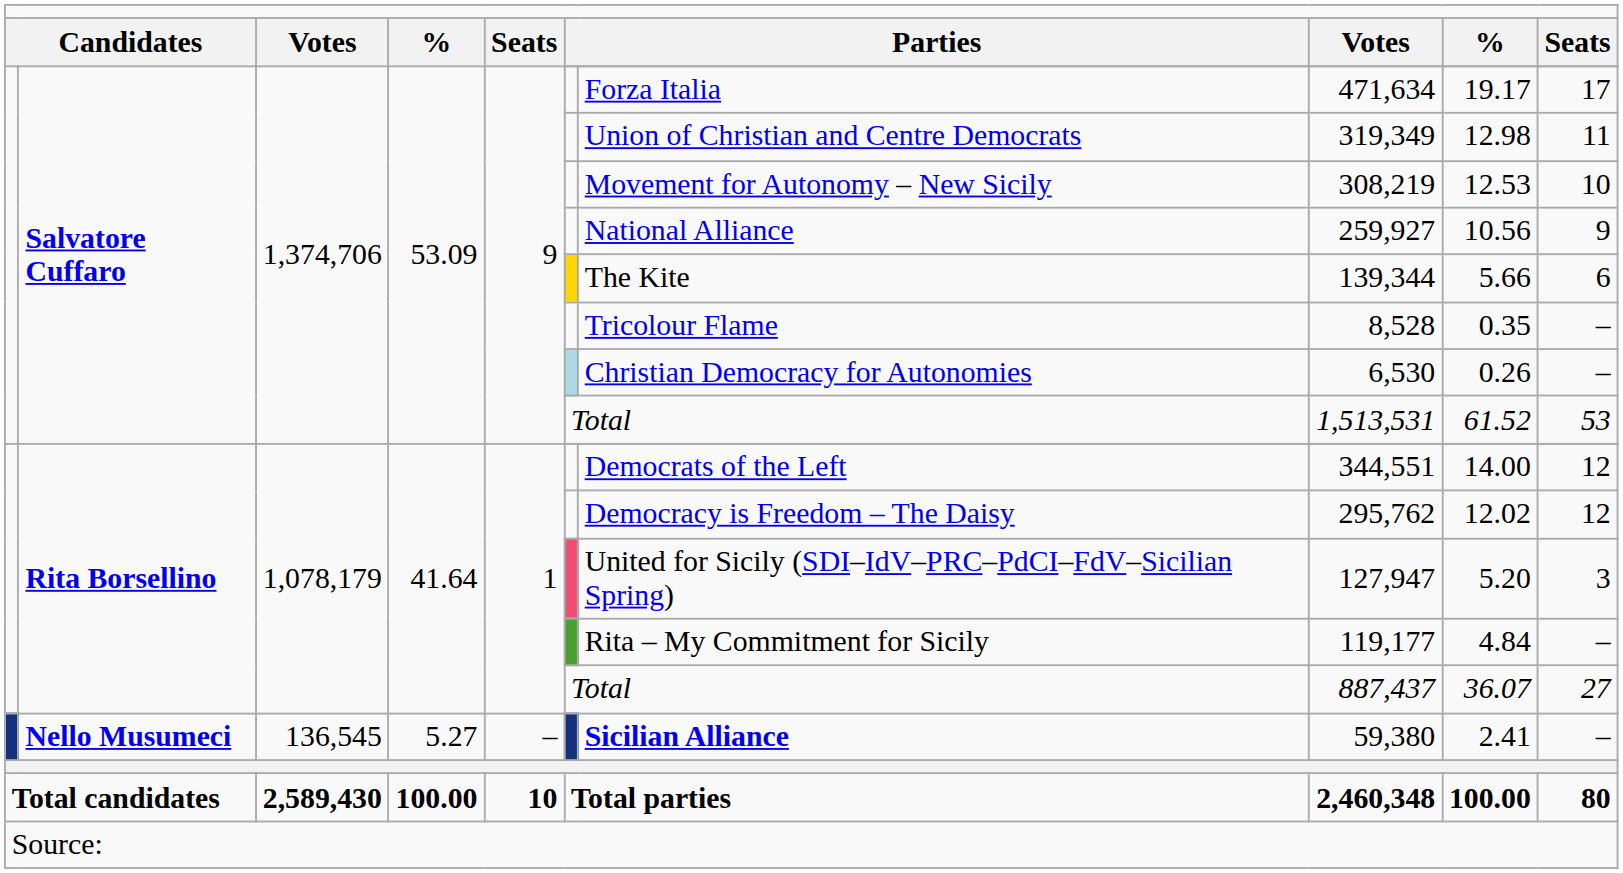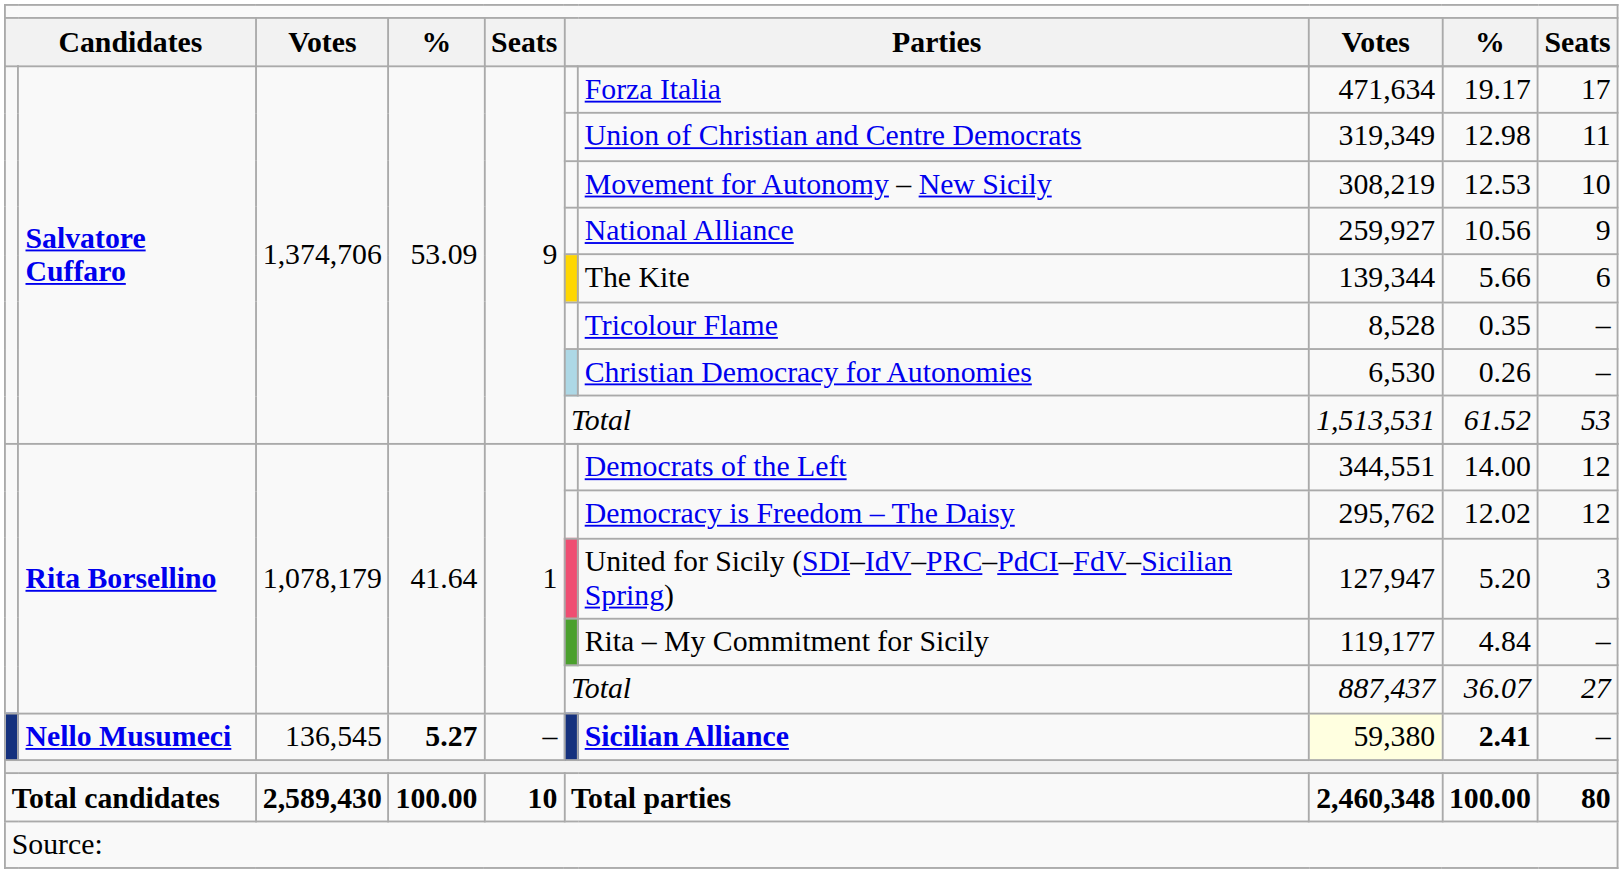(451, 736) normal -> (451, 736) bold
(1394, 736) no background -> (1394, 736) lightyellow background
(1505, 736) normal -> (1505, 736) bold
